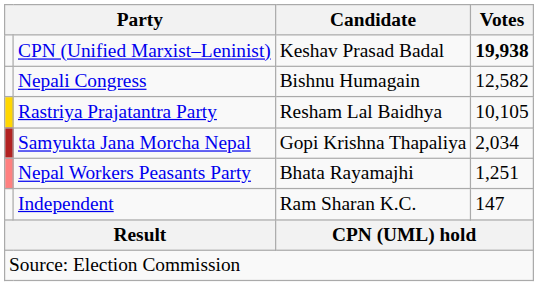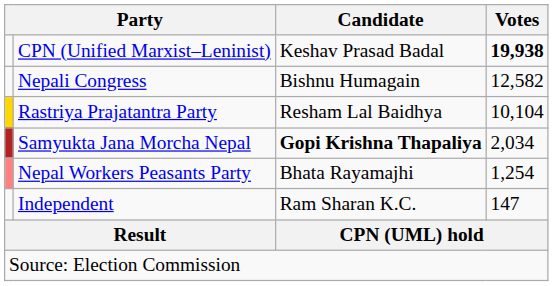(502, 111) 10,105 -> (517, 111) 10,104
(373, 142) normal -> (381, 142) bold
(497, 173) 1,251 -> (512, 173) 1,254
